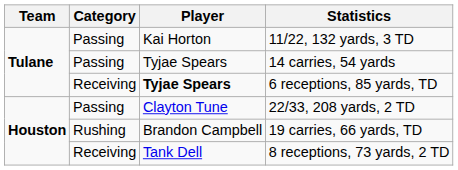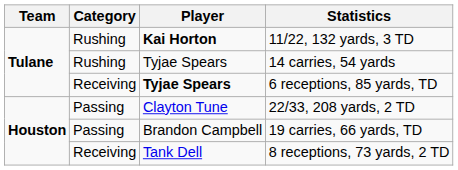(99, 39) Passing -> (99, 39) Rushing
(177, 39) normal -> (180, 39) bold
(99, 61) Passing -> (99, 61) Rushing
(99, 130) Rushing -> (99, 130) Passing
